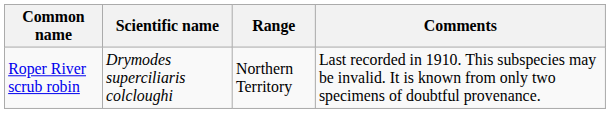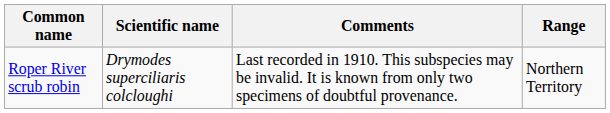columns swapped: (274, 25) <-> (460, 25)
